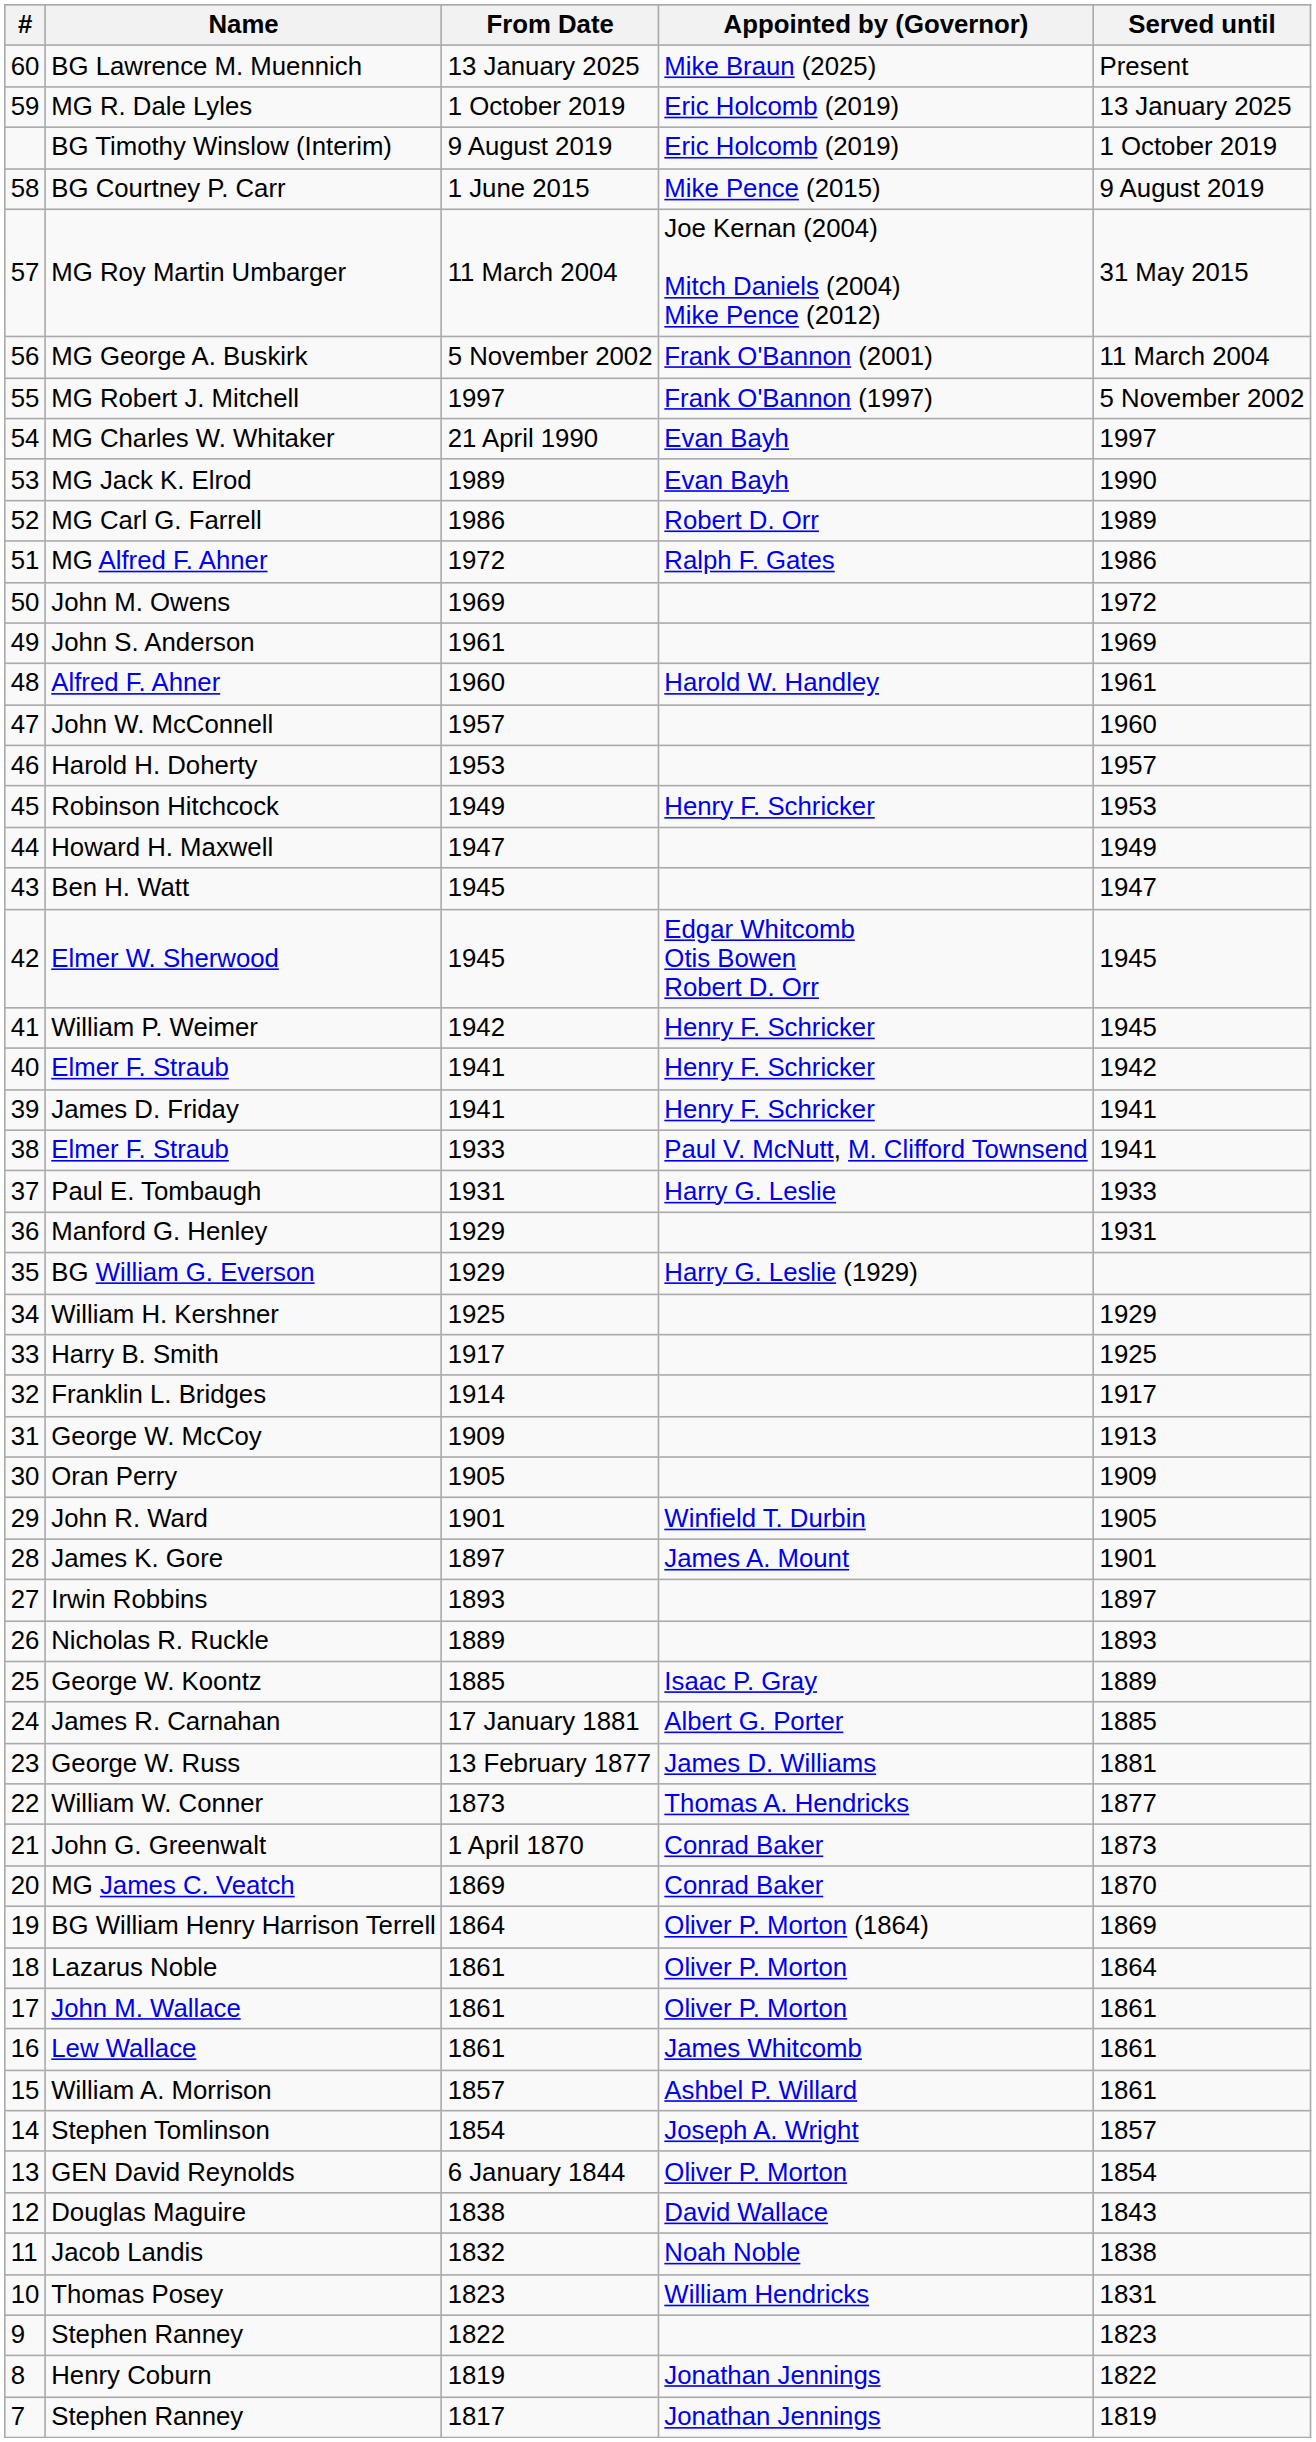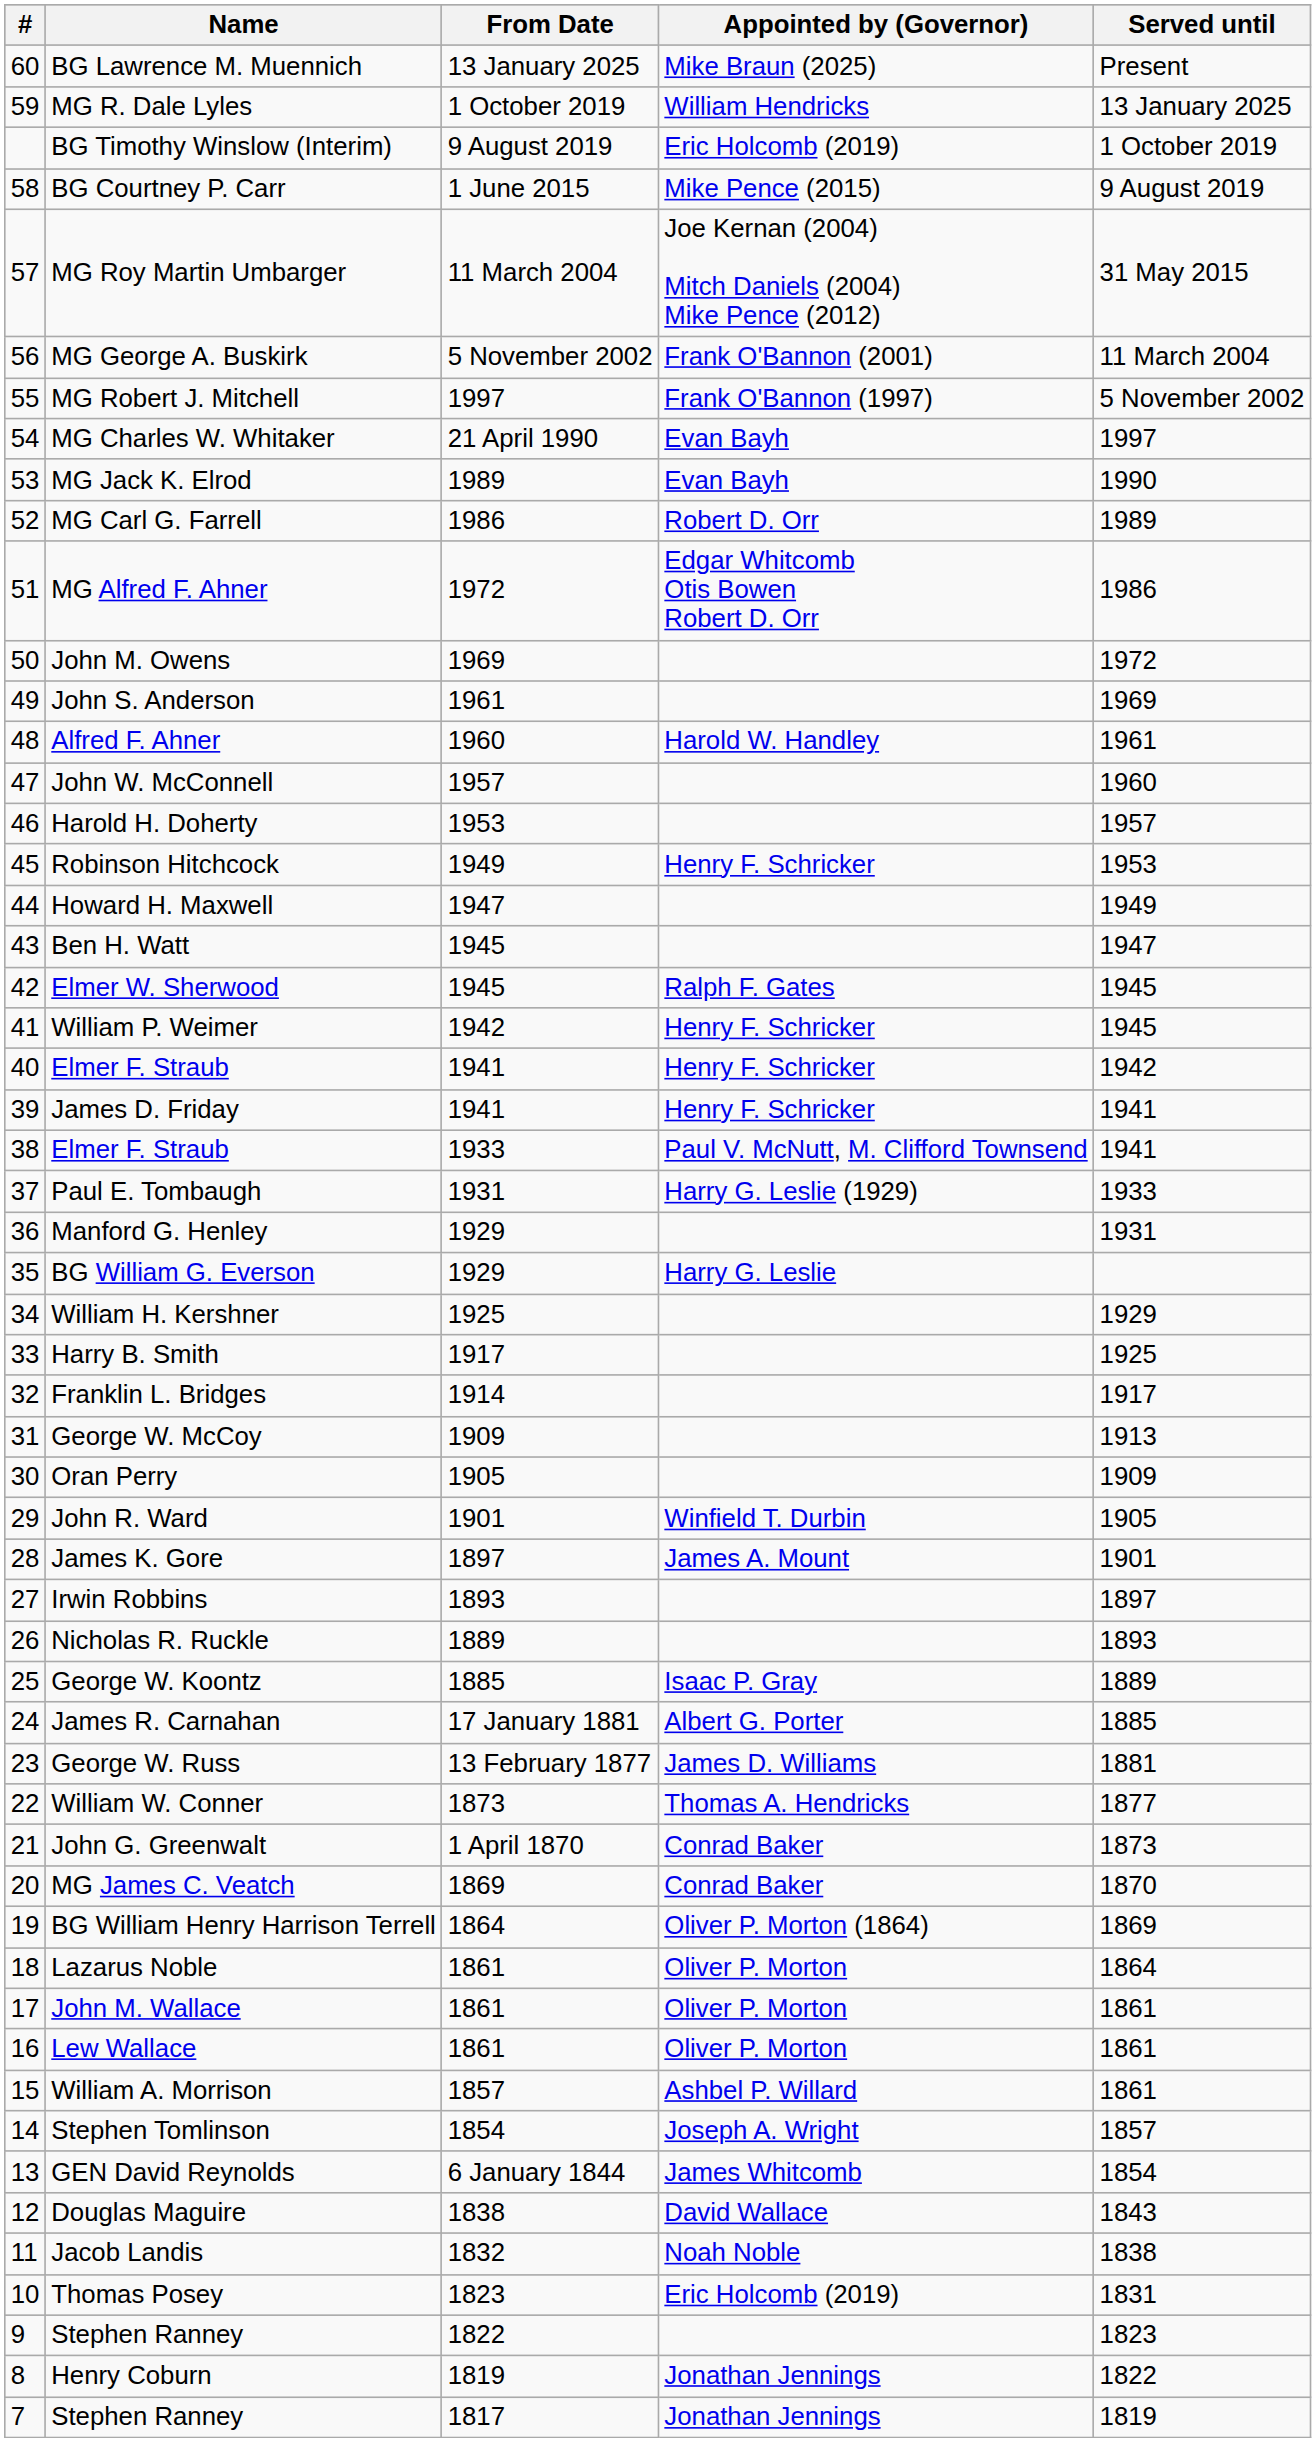(782, 106) Eric Holcomb (2019) -> (767, 106) William Hendricks
(750, 561) Ralph F. Gates -> (760, 590) Edgar Whitcomb Otis Bowen Robert D. Orr
(760, 957) Edgar Whitcomb Otis Bowen Robert D. Orr -> (750, 986) Ralph F. Gates
(750, 1191) Harry G. Leslie -> (791, 1191) Harry G. Leslie (1929)
(791, 1272) Harry G. Leslie (1929) -> (750, 1272) Harry G. Leslie
(763, 2049) James Whitcomb -> (756, 2049) Oliver P. Morton
(756, 2171) Oliver P. Morton -> (763, 2171) James Whitcomb
(767, 2294) William Hendricks -> (782, 2294) Eric Holcomb (2019)
